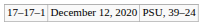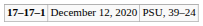(26, 13) normal -> (26, 13) bold
